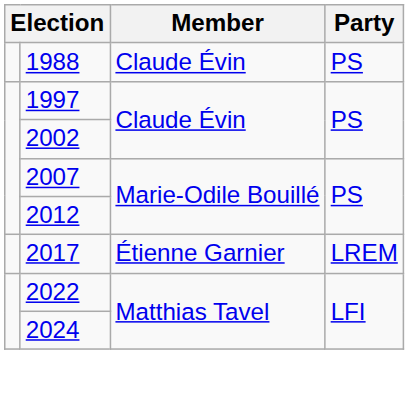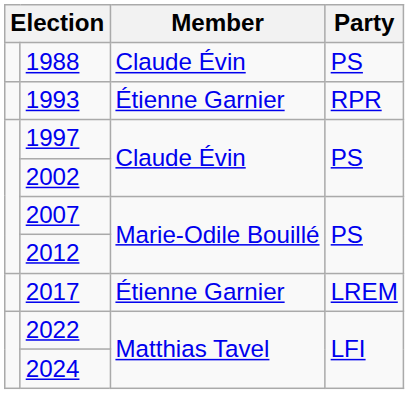+ row: (53, 100)
